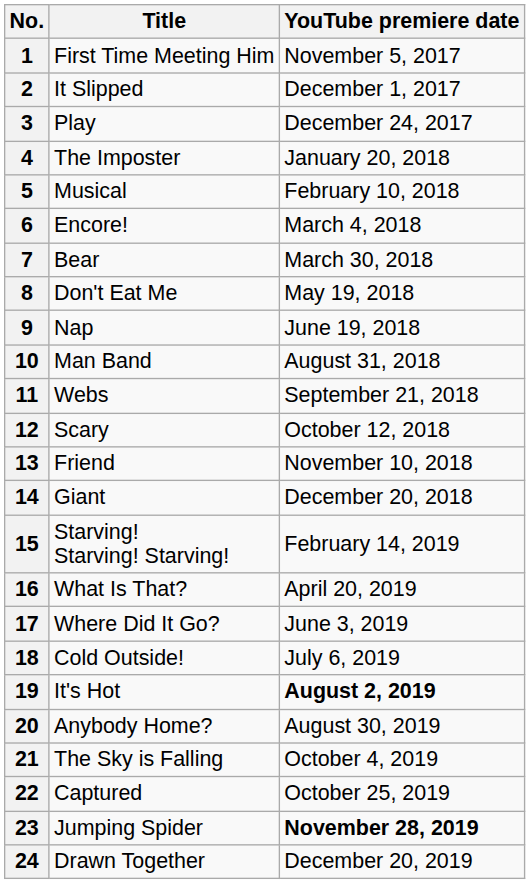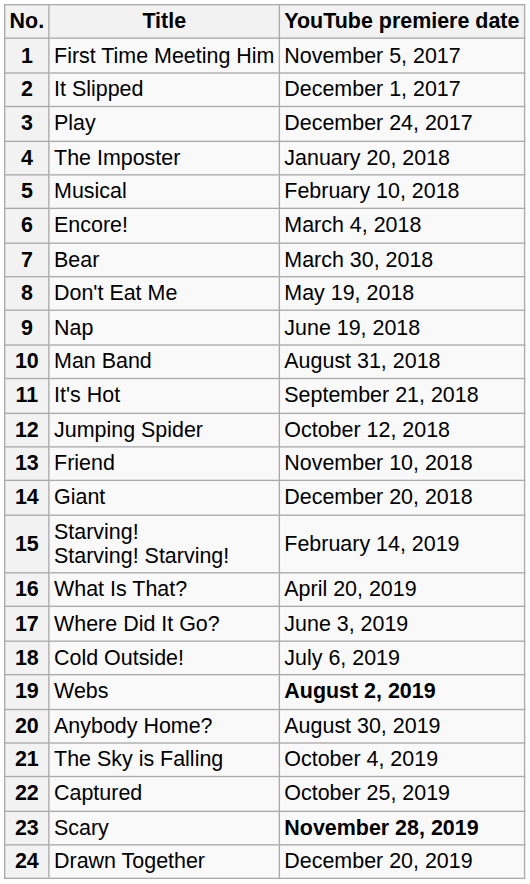(81, 395) Webs -> (87, 395) It's Hot
(81, 429) Scary -> (129, 429) Jumping Spider
(87, 691) It's Hot -> (81, 691) Webs
(129, 827) Jumping Spider -> (81, 827) Scary
